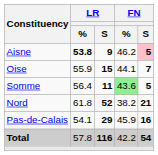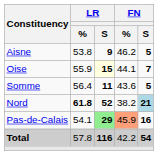(83, 51) bold -> (83, 51) normal
(149, 51) pink background -> (149, 51) no background
(107, 68) no background -> (107, 68) lightyellow background
(126, 85) lightgreen background -> (126, 85) no background
(83, 102) normal -> (83, 102) bold
(146, 102) no background -> (146, 102) lightblue background
(107, 119) no background -> (107, 119) lightgreen background
(126, 119) no background -> (126, 119) lightsalmon background
